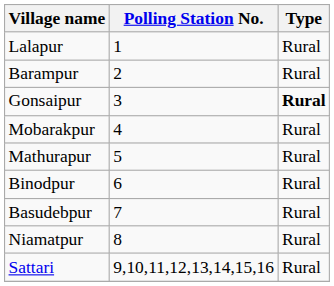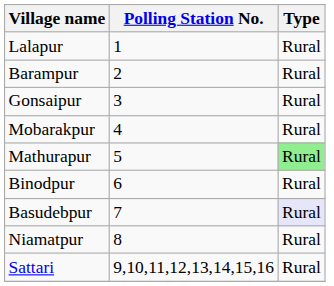(304, 101) bold -> (301, 101) normal
(301, 156) no background -> (301, 156) lightgreen background
(301, 211) no background -> (301, 211) lavender background
